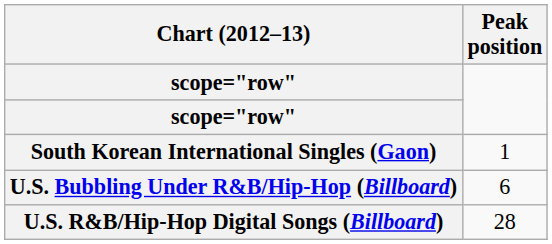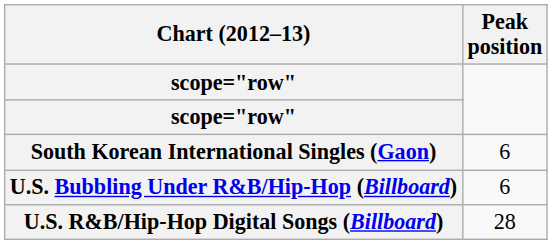(505, 151) 1 -> (505, 151) 6
